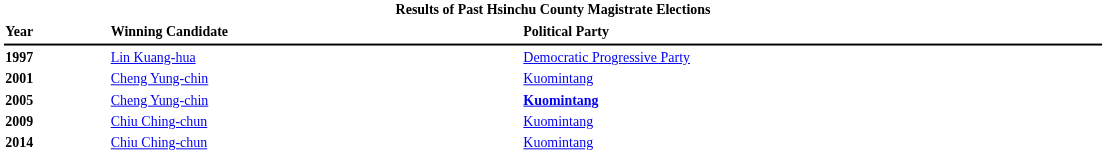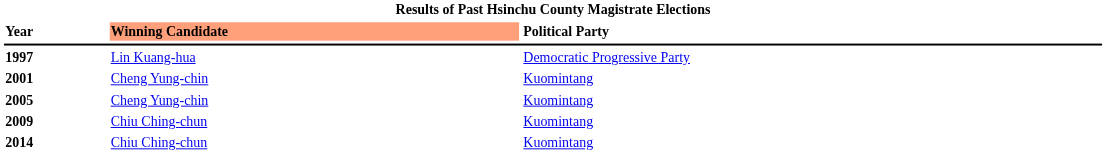(169, 31) no background -> (169, 31) lightsalmon background
(561, 100) bold -> (558, 100) normal
